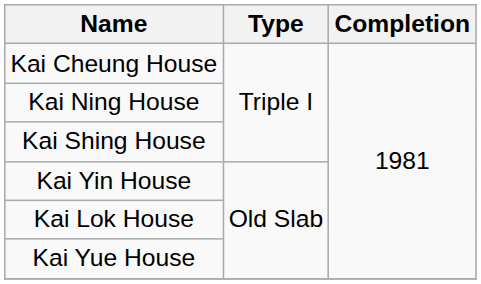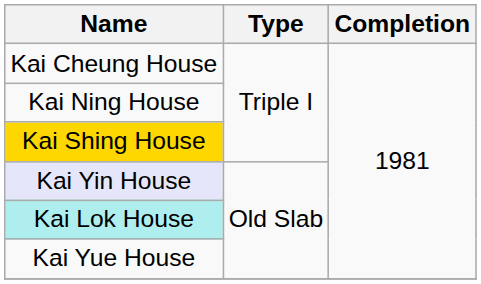(114, 141) no background -> (114, 141) gold background
(114, 180) no background -> (114, 180) lavender background
(114, 219) no background -> (114, 219) paleturquoise background
